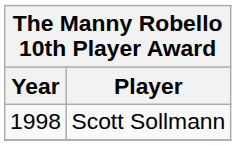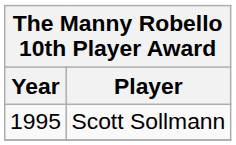(35, 121) 1998 -> (35, 121) 1995
